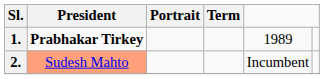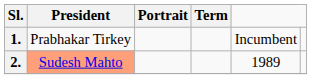(87, 39) bold -> (81, 39) normal
(278, 39) 1989 -> (266, 39) Incumbent
(278, 62) Incumbent -> (266, 62) 1989
